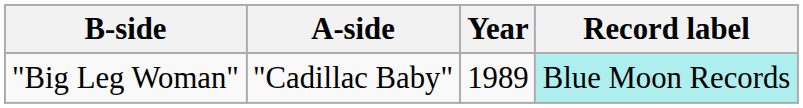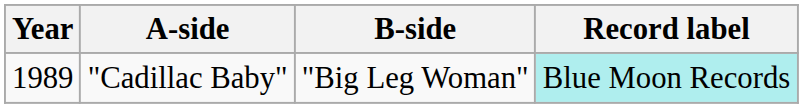columns swapped: (498, 28) <-> (125, 28)
